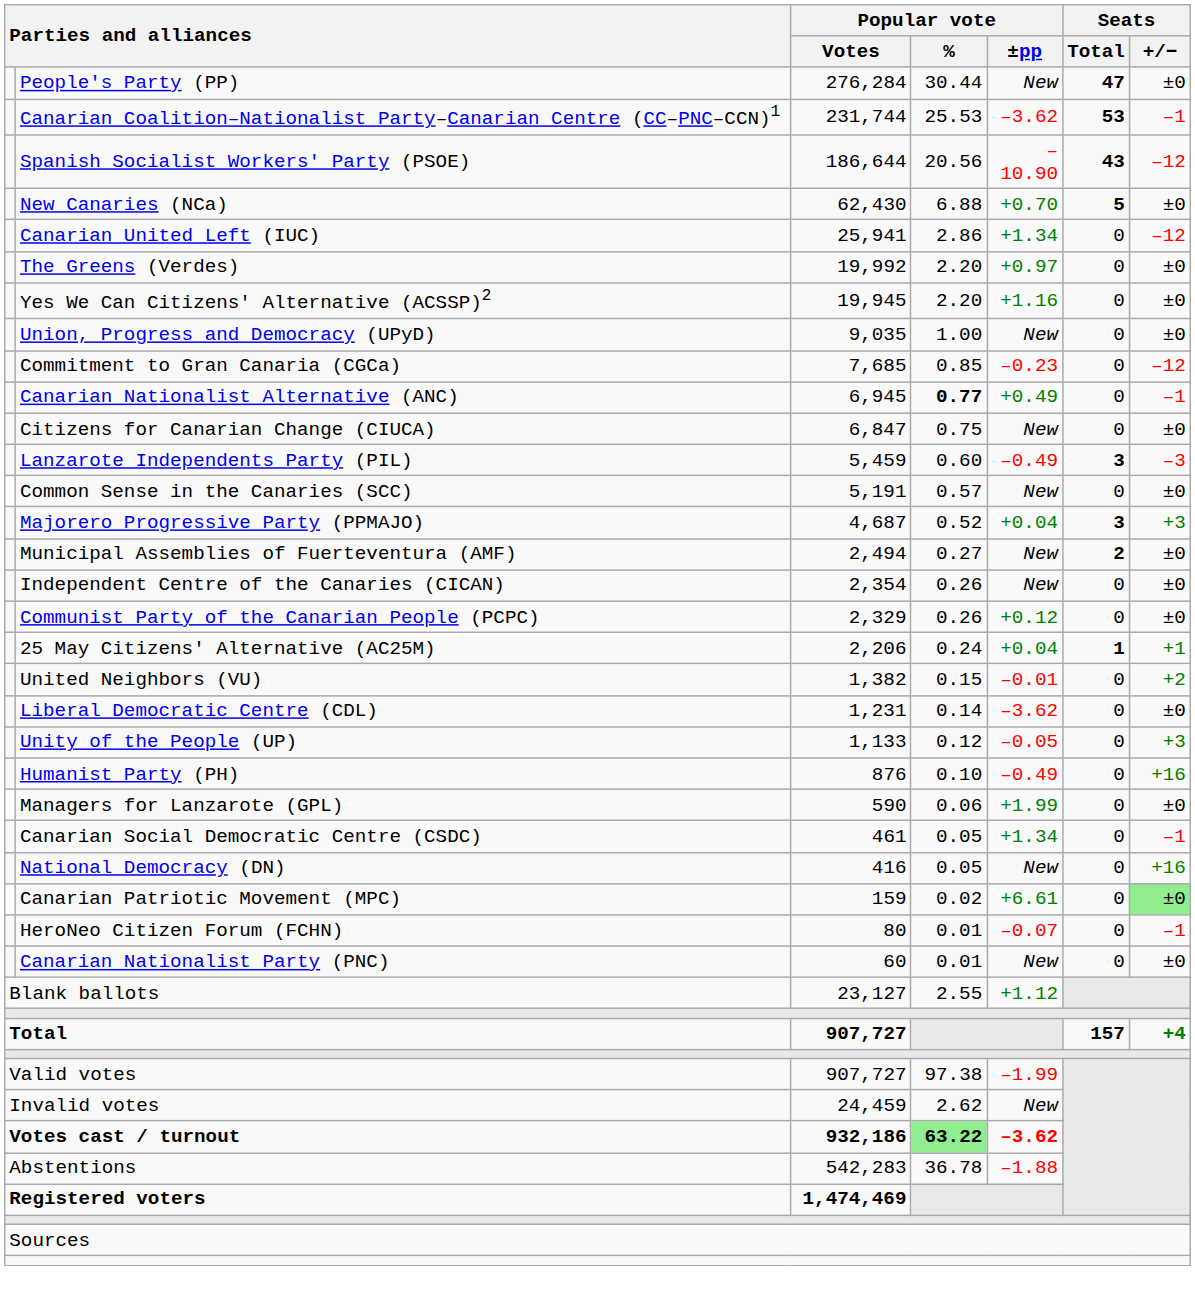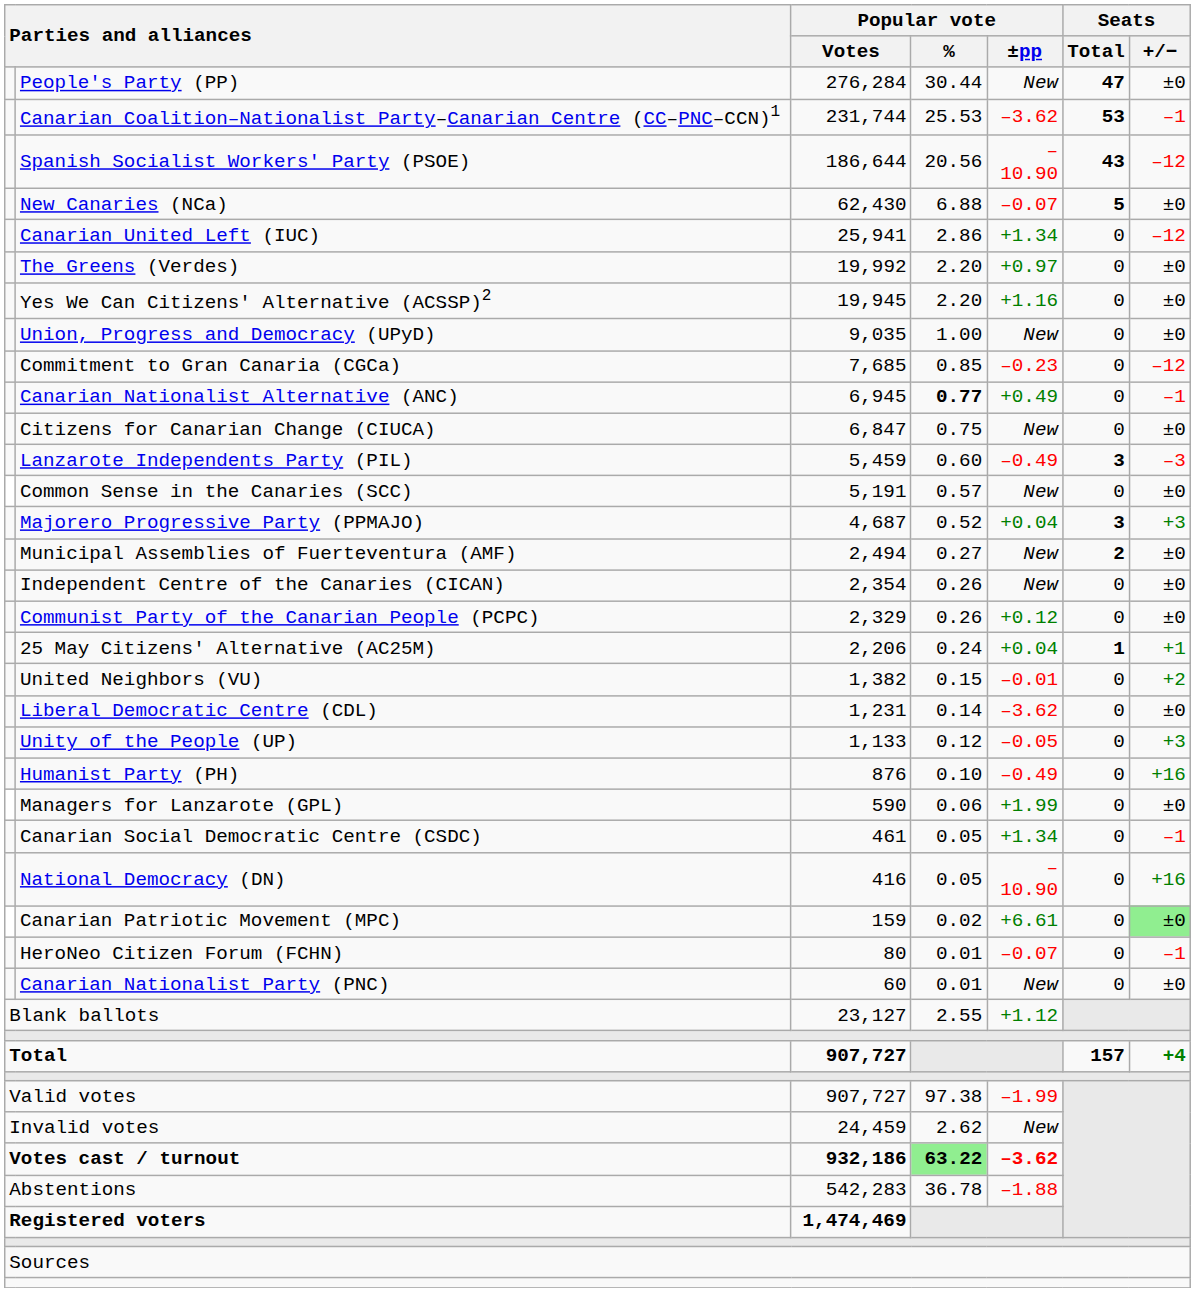(1029, 204) +0.70 -> (1029, 204) –0.07
(1041, 868) New -> (1029, 879) –10.90
